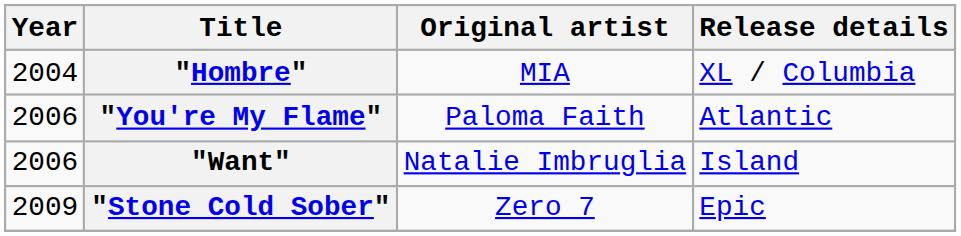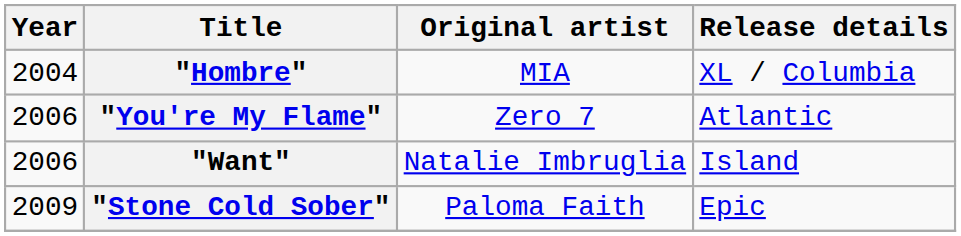(545, 118) Paloma Faith -> (545, 118) Zero 7
(545, 208) Zero 7 -> (545, 208) Paloma Faith
